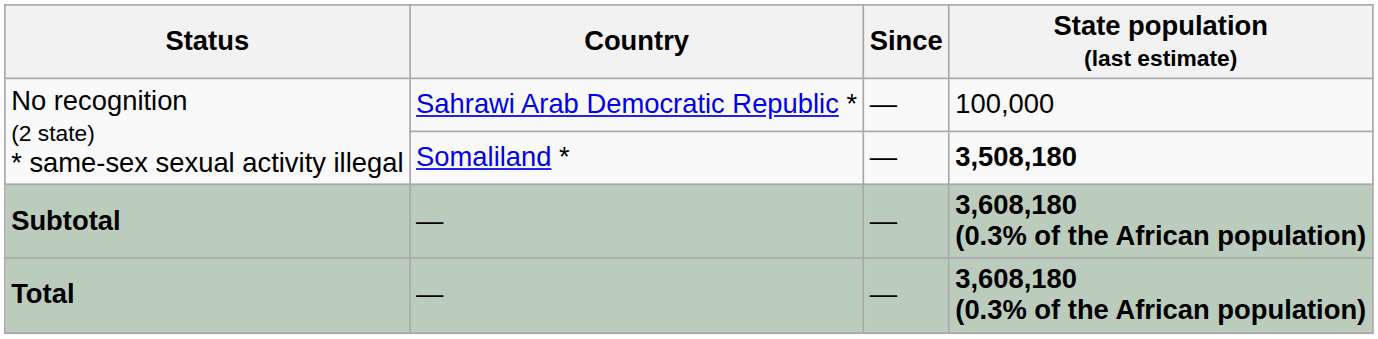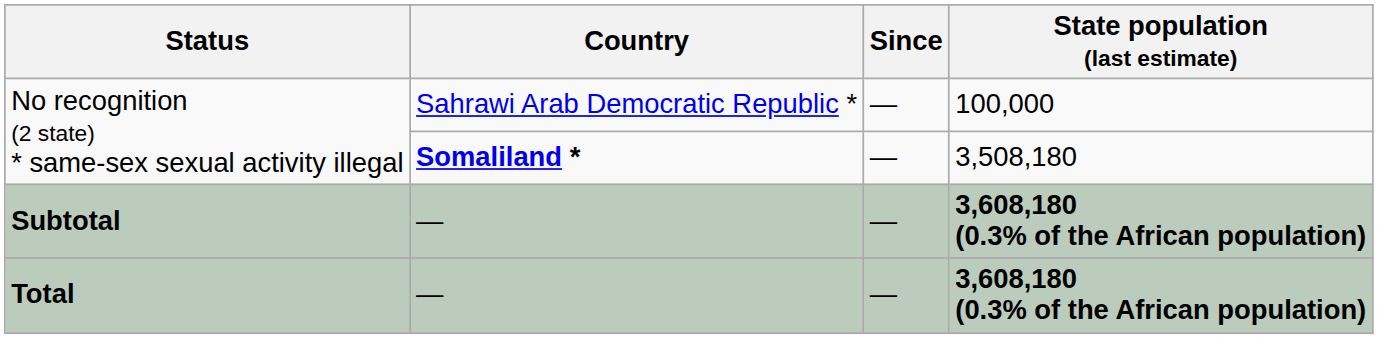(493, 157) normal -> (498, 157) bold
(1016, 157) bold -> (1016, 157) normal
